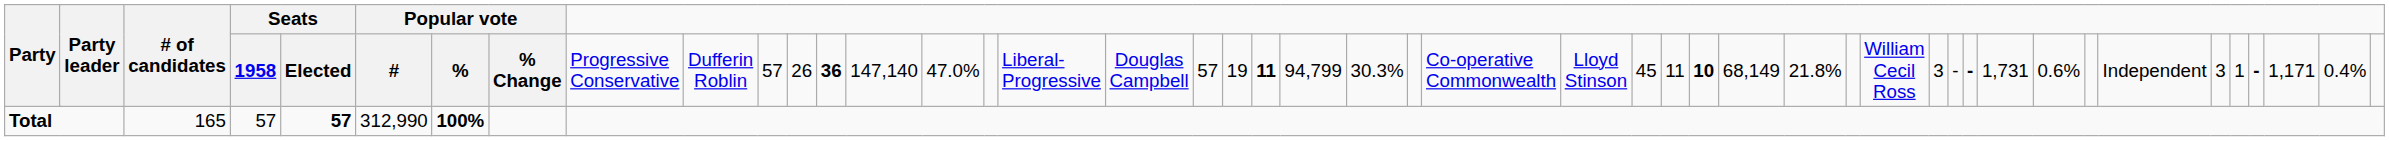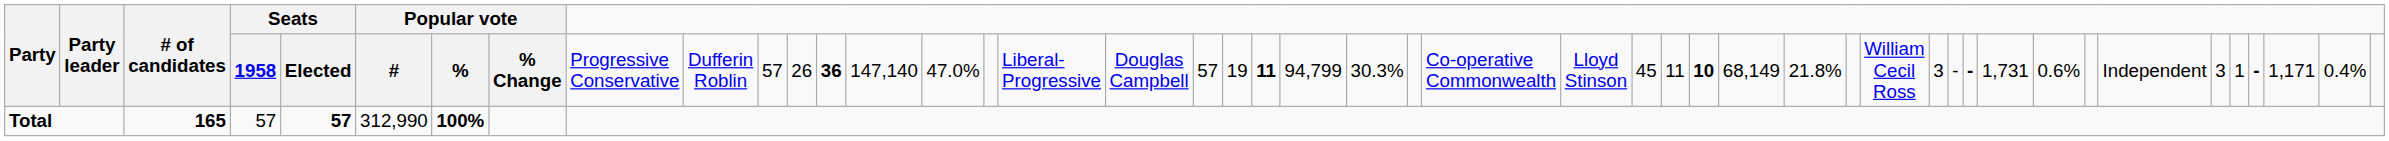(210, 120) normal -> (210, 120) bold
